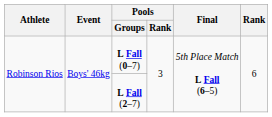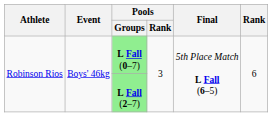(130, 60) no background -> (130, 60) lightgreen background
(130, 99) no background -> (130, 99) lightgreen background
